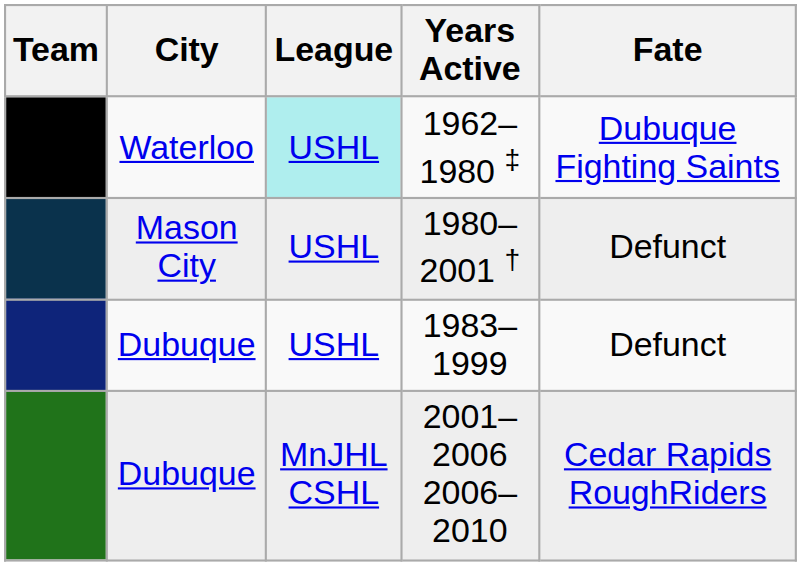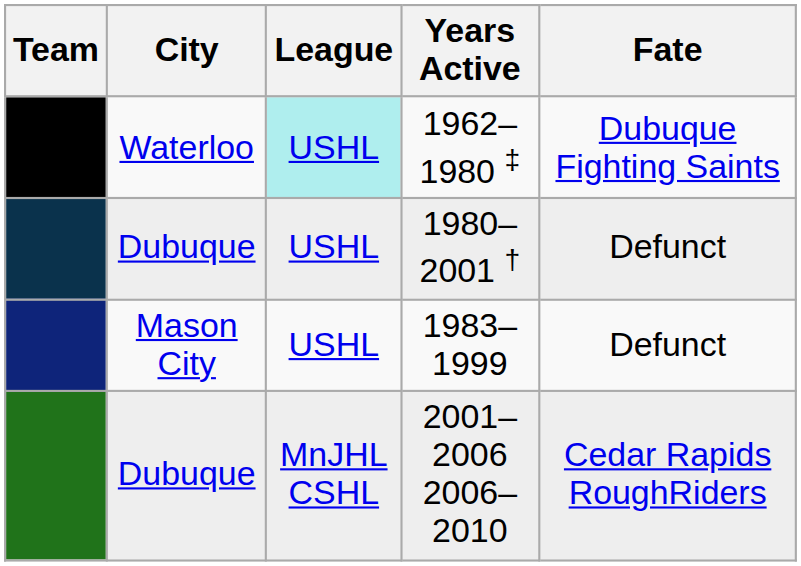(187, 248) Mason City -> (187, 248) Dubuque
(187, 344) Dubuque -> (187, 344) Mason City
